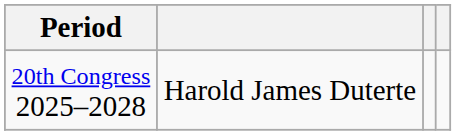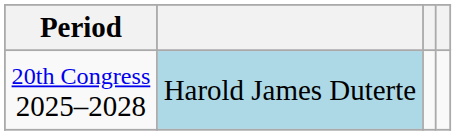(290, 89) no background -> (290, 89) lightblue background
